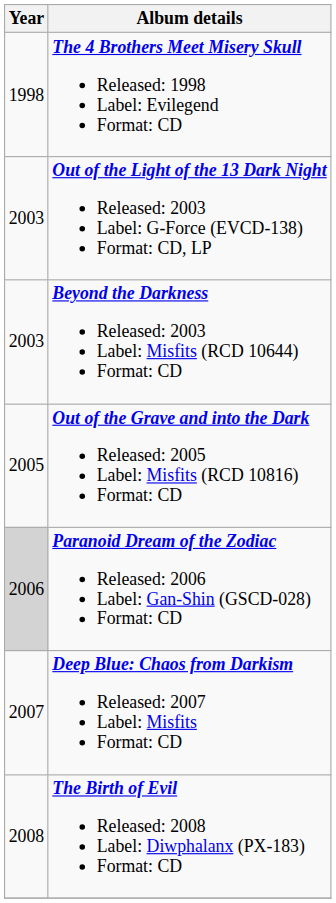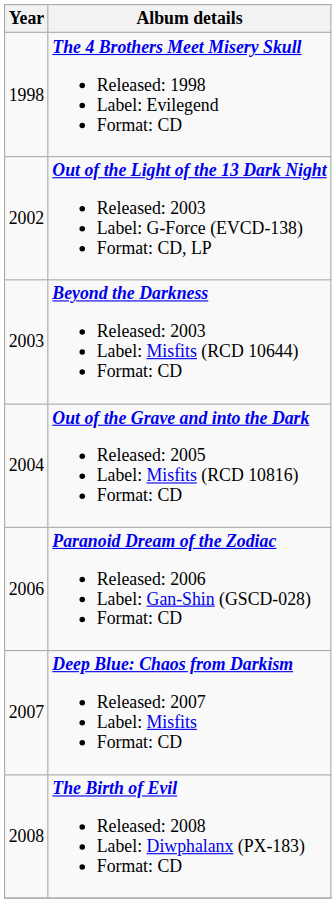(26, 218) 2003 -> (26, 218) 2002
(26, 465) 2005 -> (26, 465) 2004
(26, 588) lightgrey background -> (26, 588) no background
